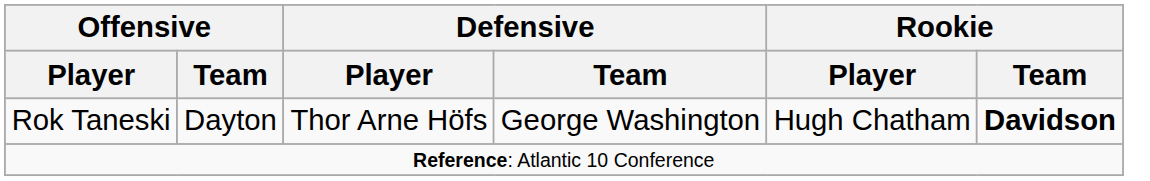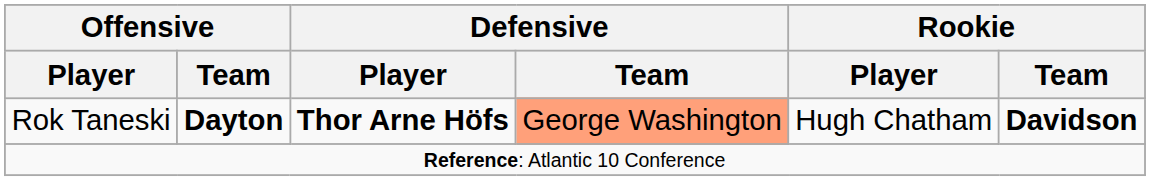(231, 120) normal -> (234, 120) bold
(389, 120) normal -> (403, 120) bold
(630, 120) no background -> (652, 120) lightsalmon background
